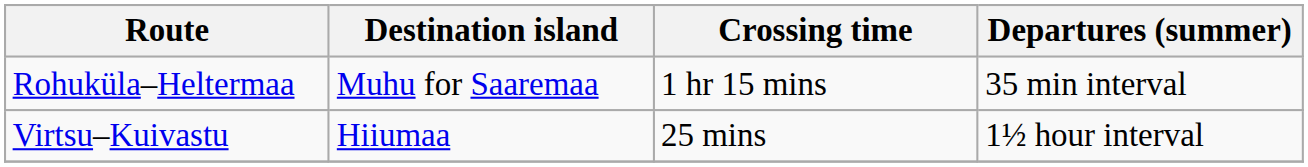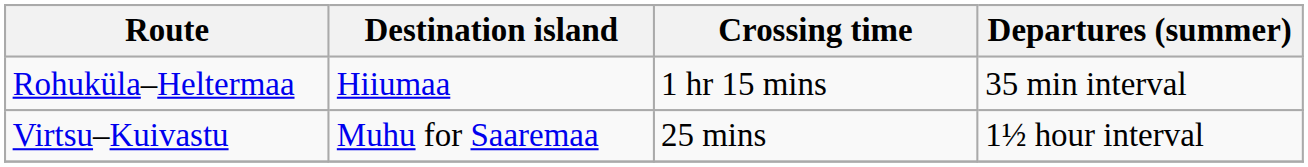(468, 82) Muhu for Saaremaa -> (394, 82) Hiiumaa
(394, 135) Hiiumaa -> (468, 135) Muhu for Saaremaa
